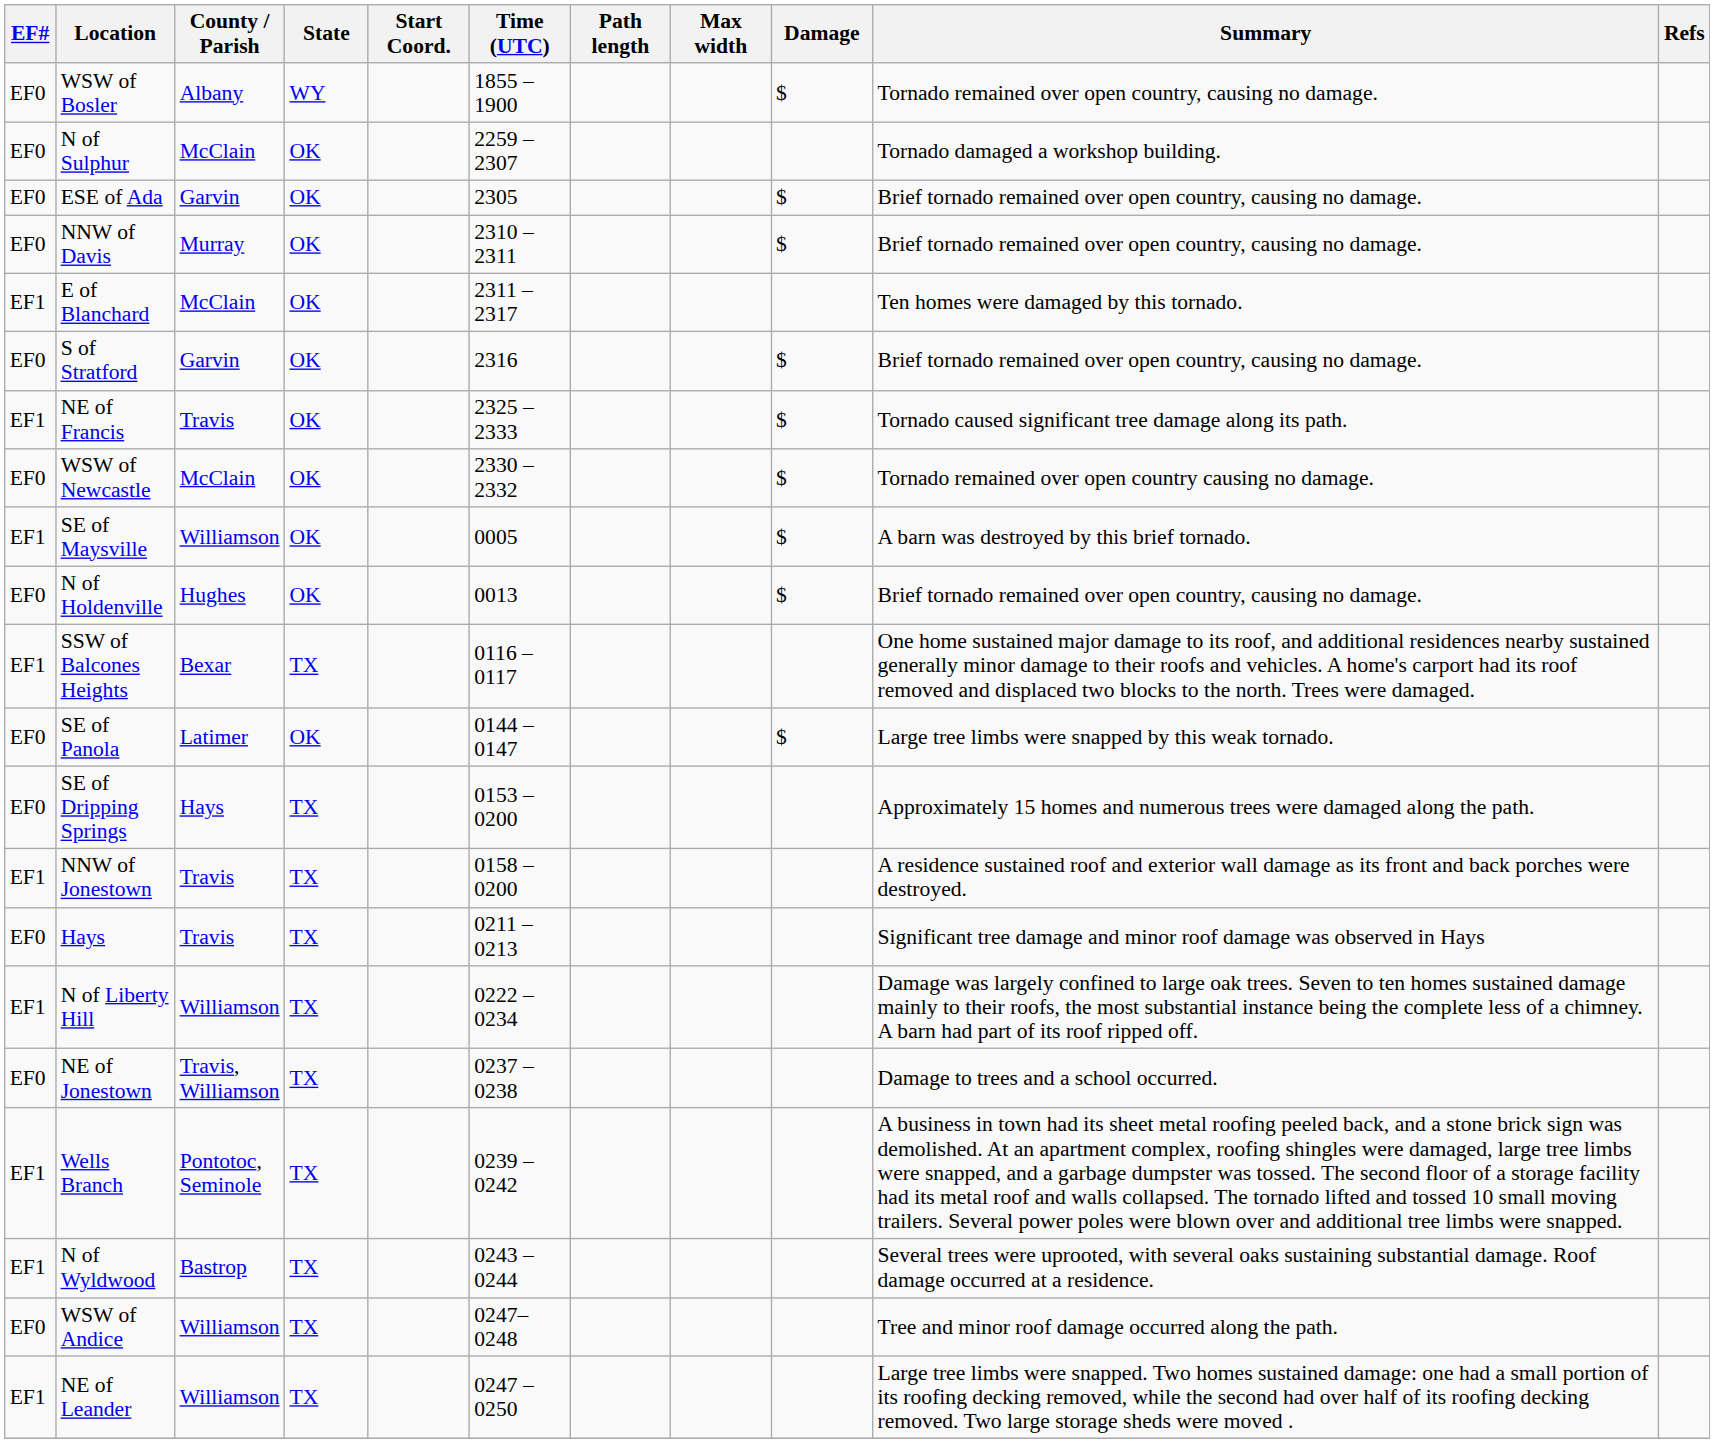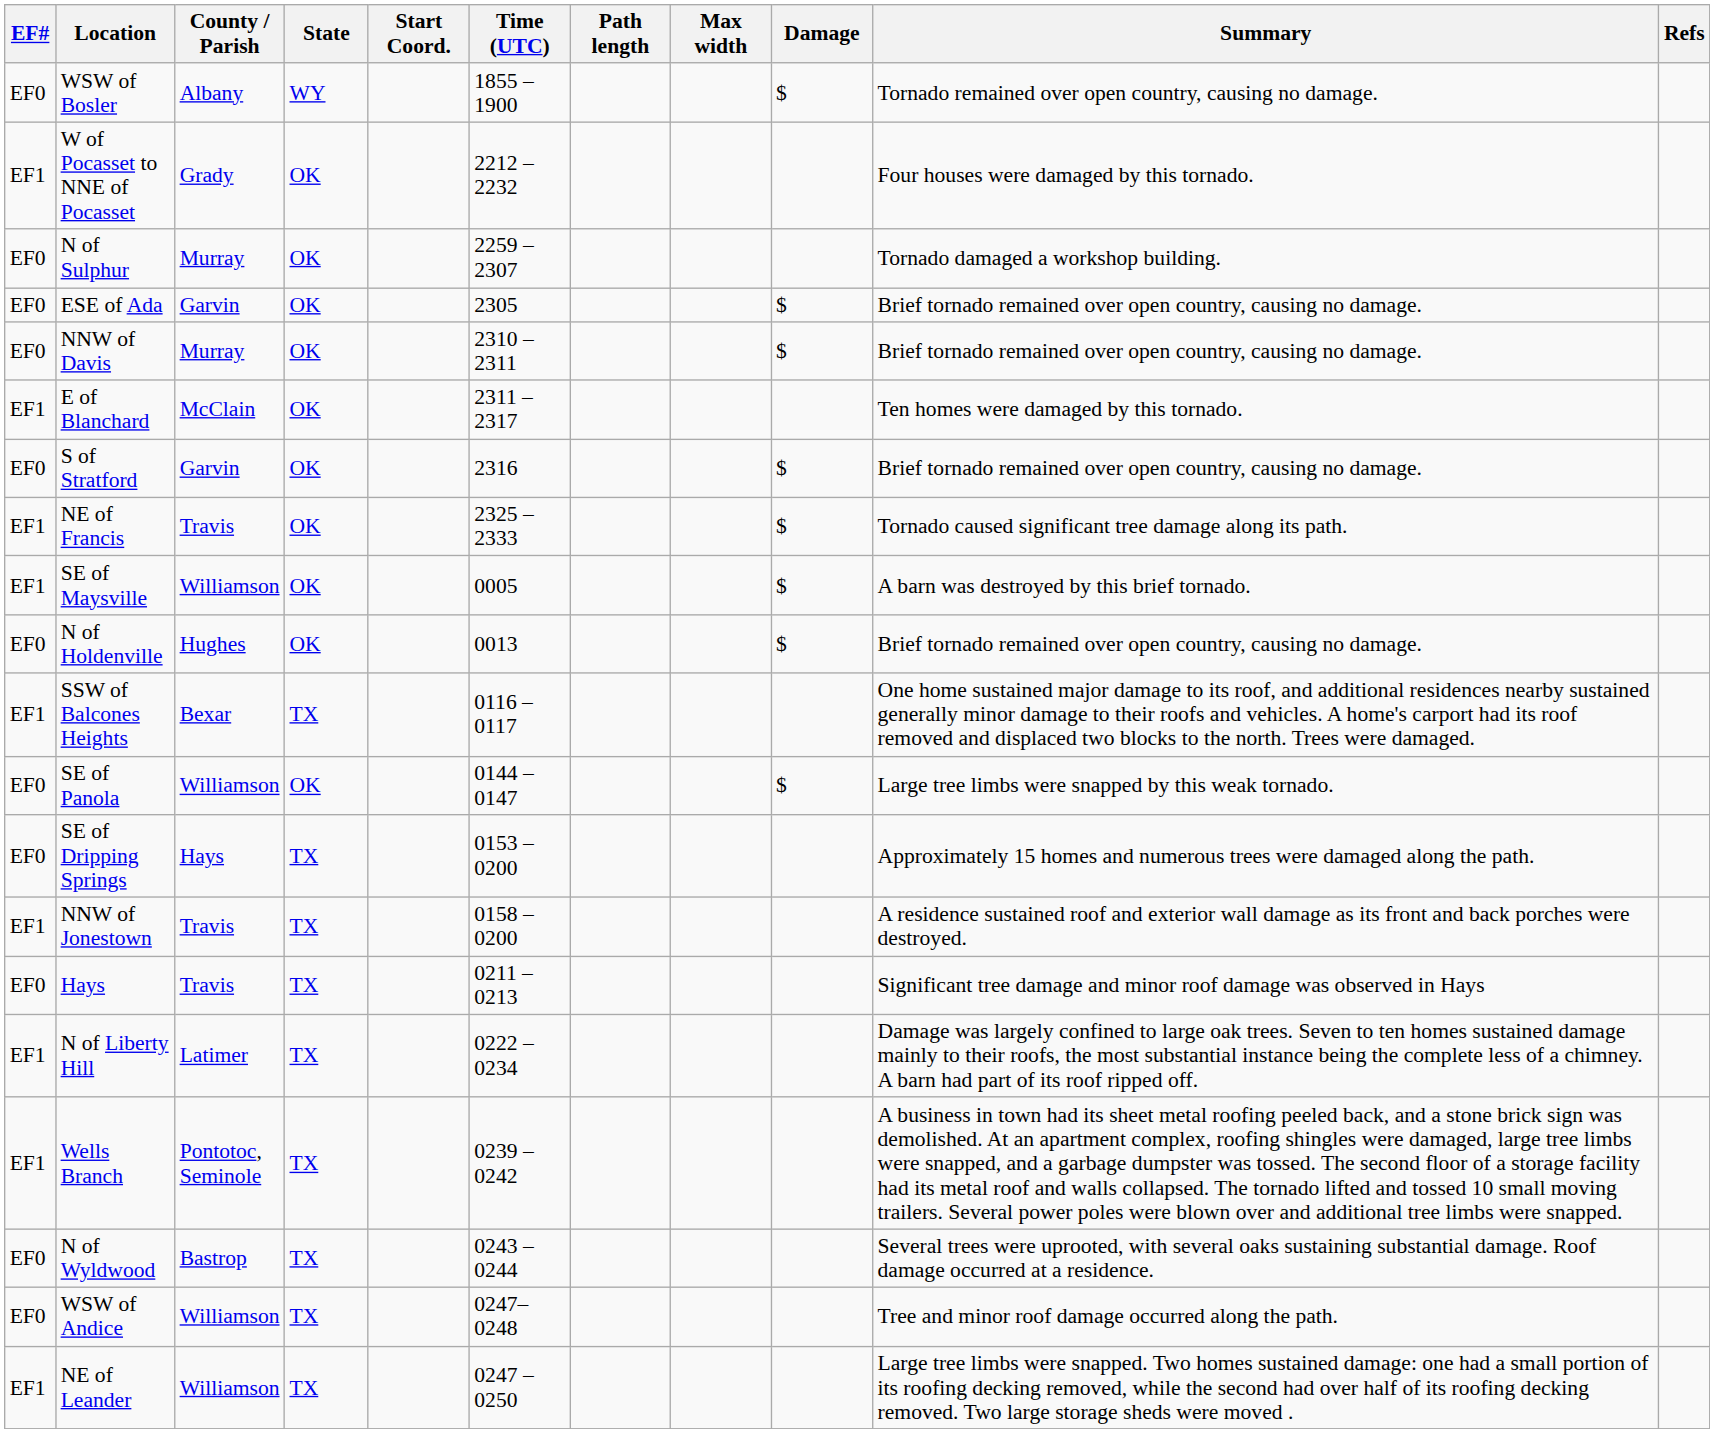+ row: (109, 175)
(217, 150) McClain -> (212, 258) Murray
- row: (106, 477)
(214, 736) Latimer -> (230, 785) Williamson
(230, 1007) Williamson -> (214, 1055) Latimer
- row: (106, 1077)
(28, 1267) EF1 -> (28, 1257) EF0
